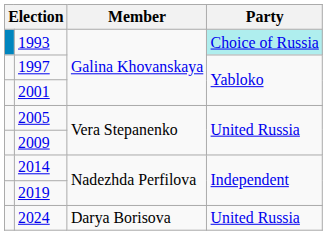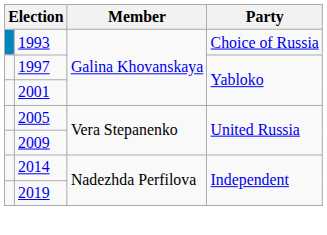(265, 42) paleturquoise background -> (265, 42) no background
- row: (34, 218)
